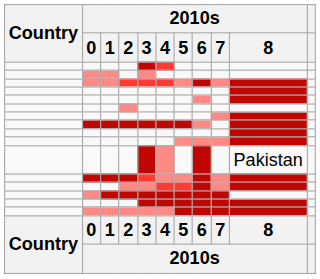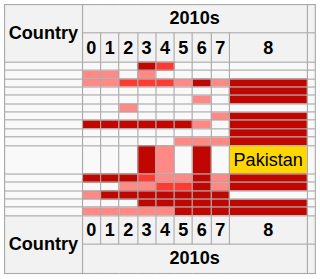(268, 159) no background -> (268, 159) gold background
